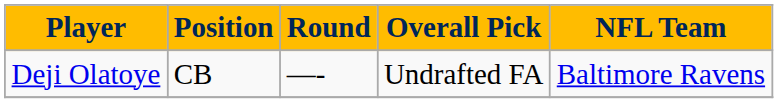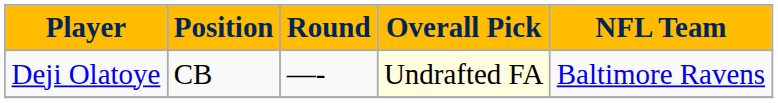(464, 73) no background -> (464, 73) lightyellow background
